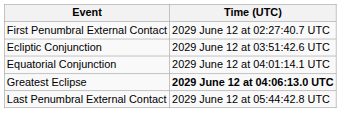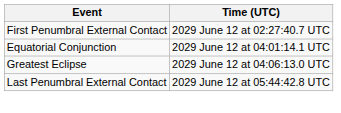- row: (54, 47)
(253, 82) bold -> (251, 64) normal
